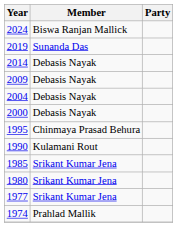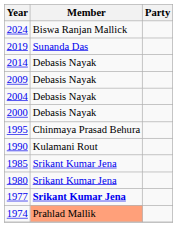(75, 197) normal -> (79, 197) bold
(64, 213) no background -> (64, 213) lightsalmon background
